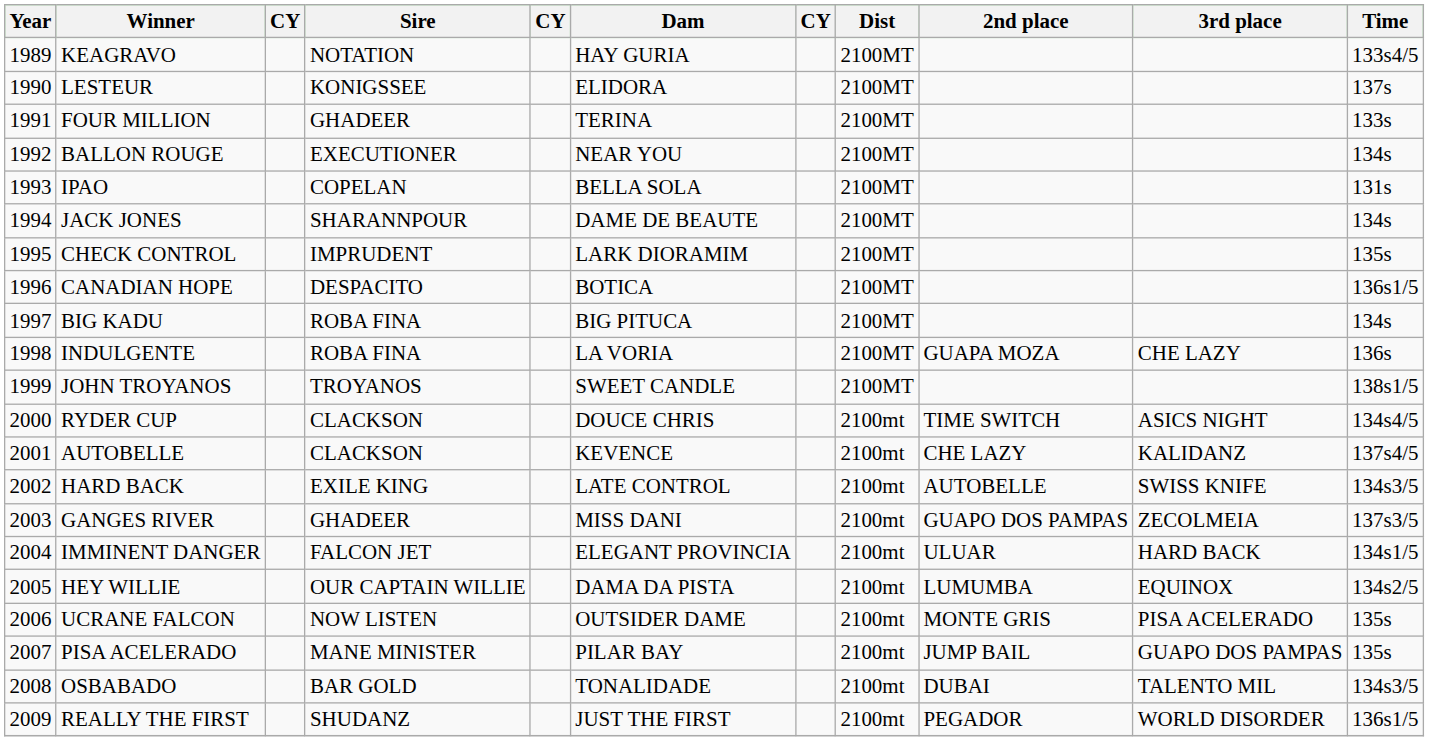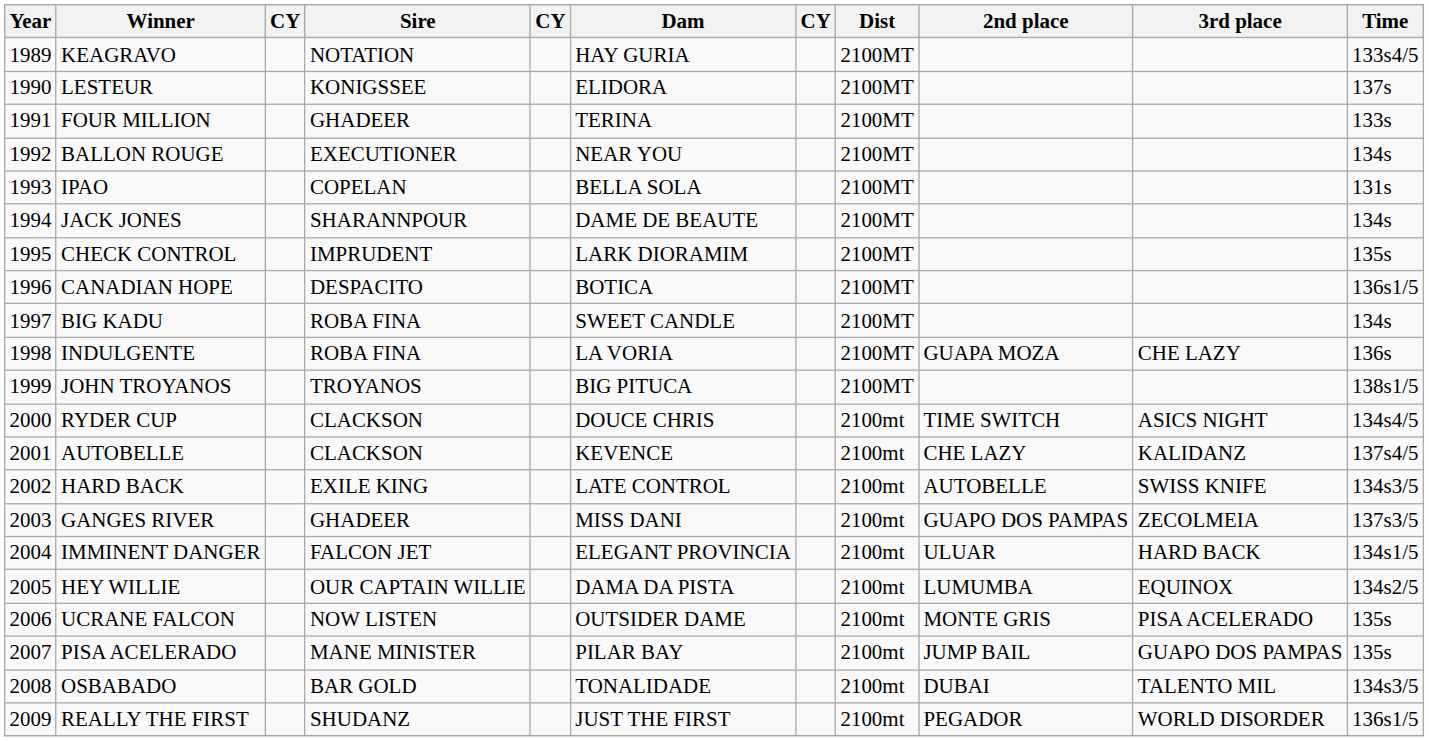(634, 320) BIG PITUCA -> (655, 320) SWEET CANDLE
(655, 386) SWEET CANDLE -> (634, 386) BIG PITUCA
